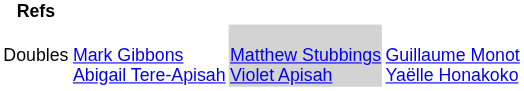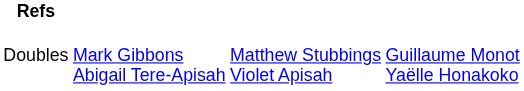(306, 65) lightgrey background -> (306, 65) no background
